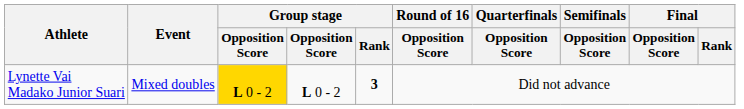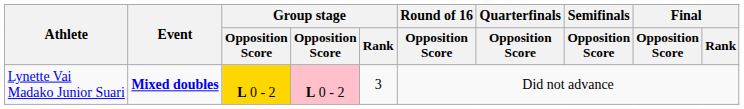(173, 85) normal -> (175, 85) bold
(321, 93) no background -> (325, 93) pink background
(374, 85) bold -> (378, 85) normal
